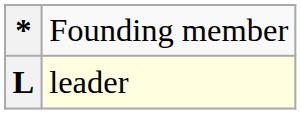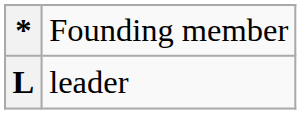(89, 81) lightyellow background -> (89, 81) no background
